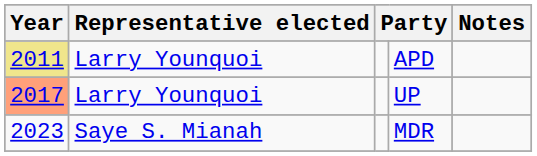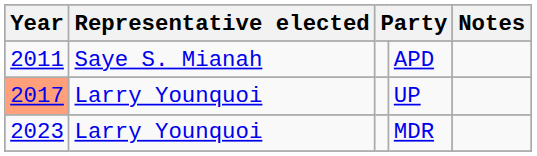(37, 60) khaki background -> (37, 60) no background
(168, 60) Larry Younquoi -> (168, 60) Saye S. Mianah
(168, 132) Saye S. Mianah -> (168, 132) Larry Younquoi
